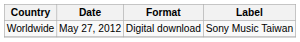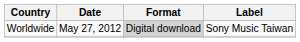(163, 28) no background -> (163, 28) lightgrey background
